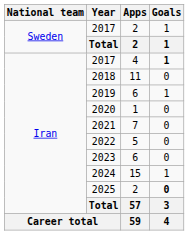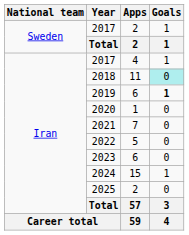(167, 61) bold -> (167, 61) normal
(167, 77) no background -> (167, 77) paleturquoise background
(167, 93) normal -> (167, 93) bold
(167, 190) bold -> (167, 190) normal
